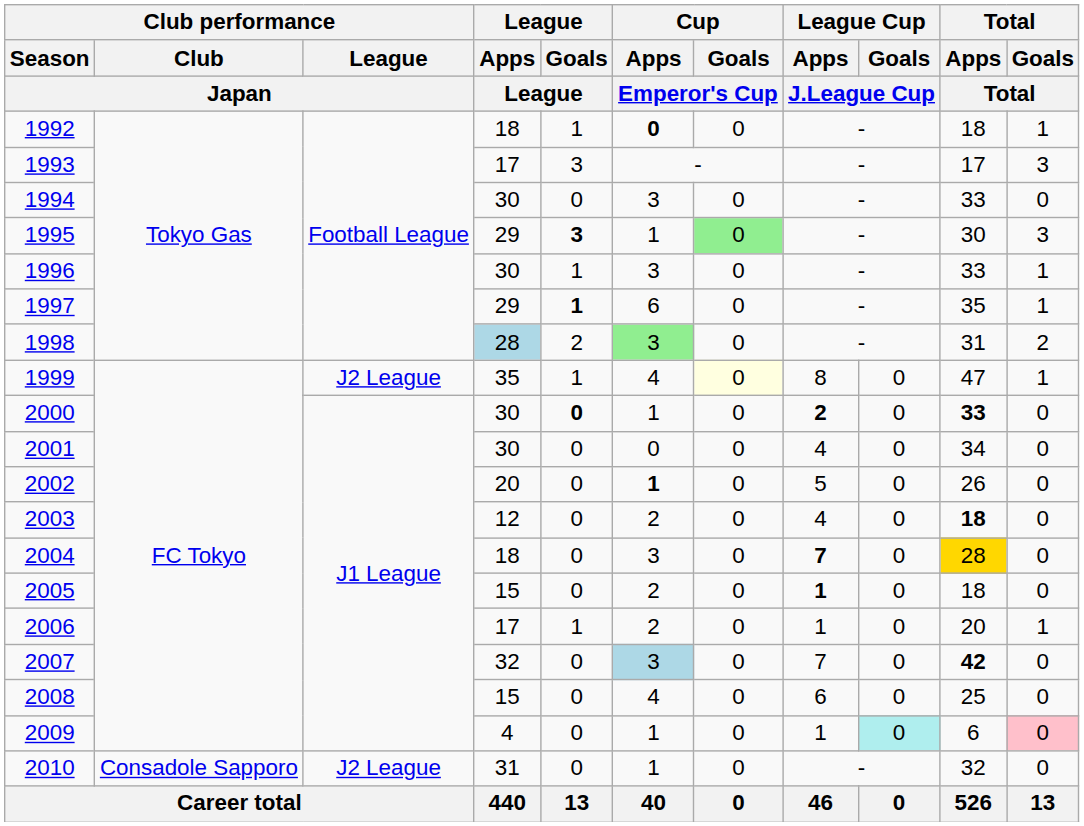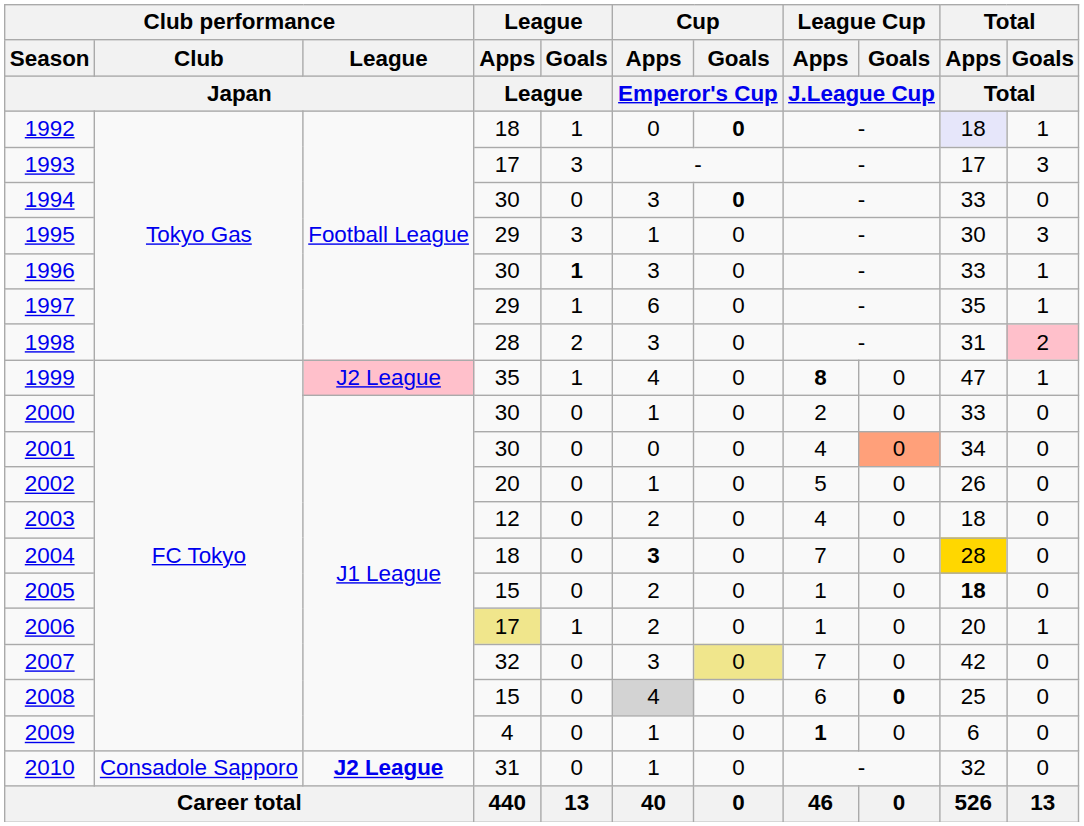(654, 128) bold -> (654, 128) normal
(739, 128) normal -> (739, 128) bold
(973, 128) no background -> (973, 128) lavender background
(739, 199) normal -> (739, 199) bold
(577, 235) bold -> (577, 235) normal
(739, 235) lightgreen background -> (739, 235) no background
(577, 270) normal -> (577, 270) bold
(577, 306) bold -> (577, 306) normal
(507, 341) lightblue background -> (507, 341) no background
(654, 341) lightgreen background -> (654, 341) no background
(1043, 341) no background -> (1043, 341) pink background
(389, 377) no background -> (389, 377) pink background
(739, 377) lightyellow background -> (739, 377) no background
(820, 377) normal -> (820, 377) bold
(577, 413) bold -> (577, 413) normal
(820, 413) bold -> (820, 413) normal
(973, 413) bold -> (973, 413) normal
(899, 448) no background -> (899, 448) lightsalmon background
(654, 484) bold -> (654, 484) normal
(973, 519) bold -> (973, 519) normal
(654, 555) normal -> (654, 555) bold
(820, 555) bold -> (820, 555) normal
(820, 590) bold -> (820, 590) normal
(973, 590) normal -> (973, 590) bold
(507, 626) no background -> (507, 626) khaki background
(654, 661) lightblue background -> (654, 661) no background
(739, 661) no background -> (739, 661) khaki background
(973, 661) bold -> (973, 661) normal
(654, 697) no background -> (654, 697) lightgrey background
(899, 697) normal -> (899, 697) bold
(820, 732) normal -> (820, 732) bold
(899, 732) paleturquoise background -> (899, 732) no background
(1043, 732) pink background -> (1043, 732) no background
(389, 768) normal -> (389, 768) bold
